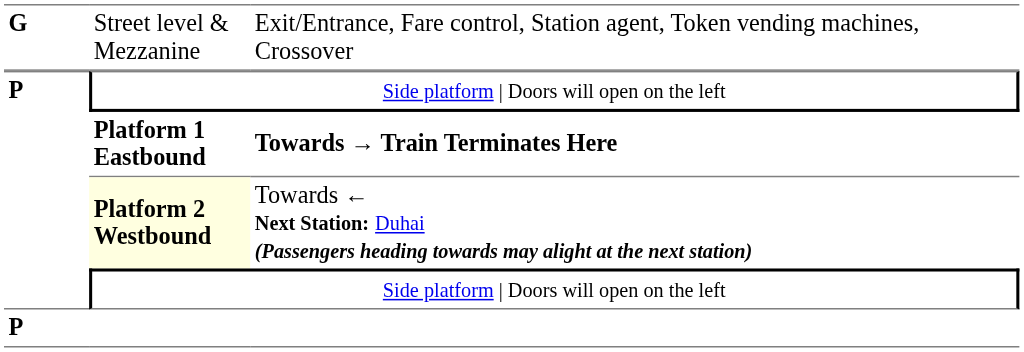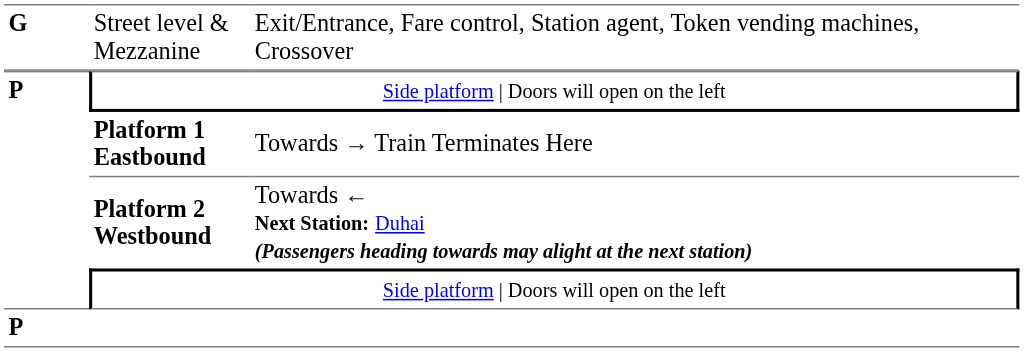(436, 143) bold -> (424, 143) normal
(152, 222) lightyellow background -> (152, 222) no background
